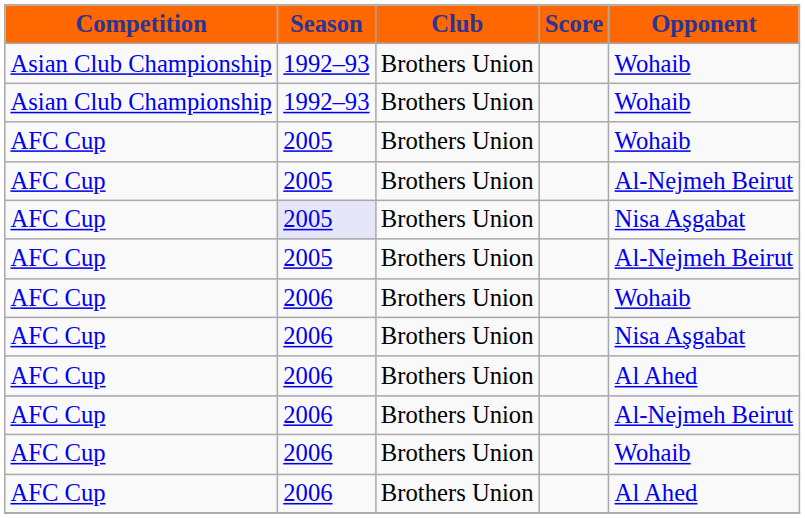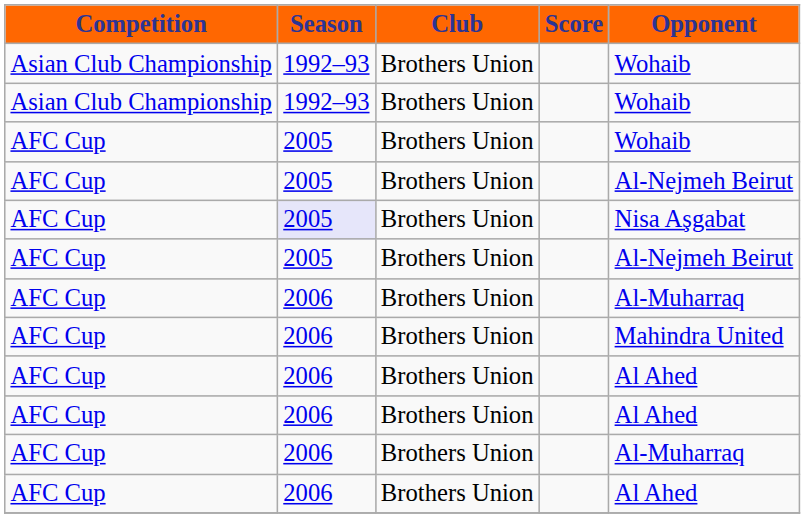(653, 297) Wohaib -> (680, 297) Al-Muharraq
(680, 336) Nisa Aşgabat -> (699, 336) Mahindra United
(704, 414) Al-Nejmeh Beirut -> (656, 414) Al Ahed
(653, 453) Wohaib -> (680, 453) Al-Muharraq
